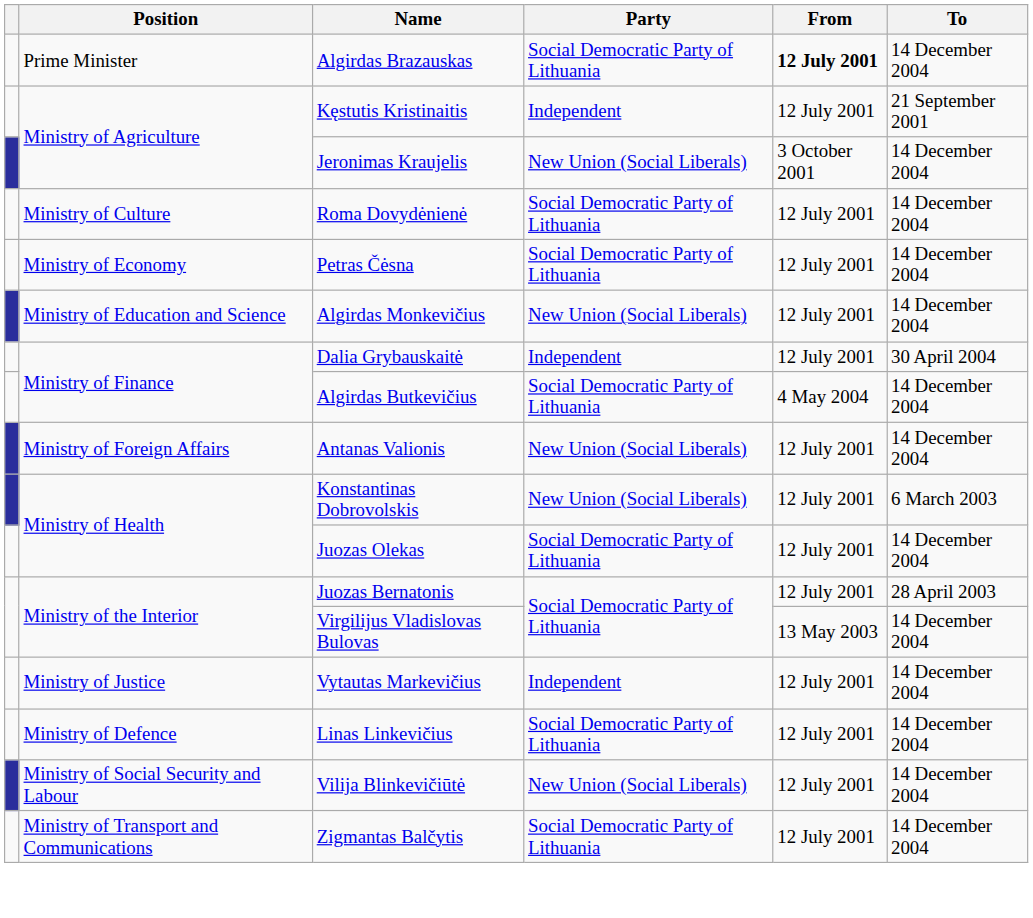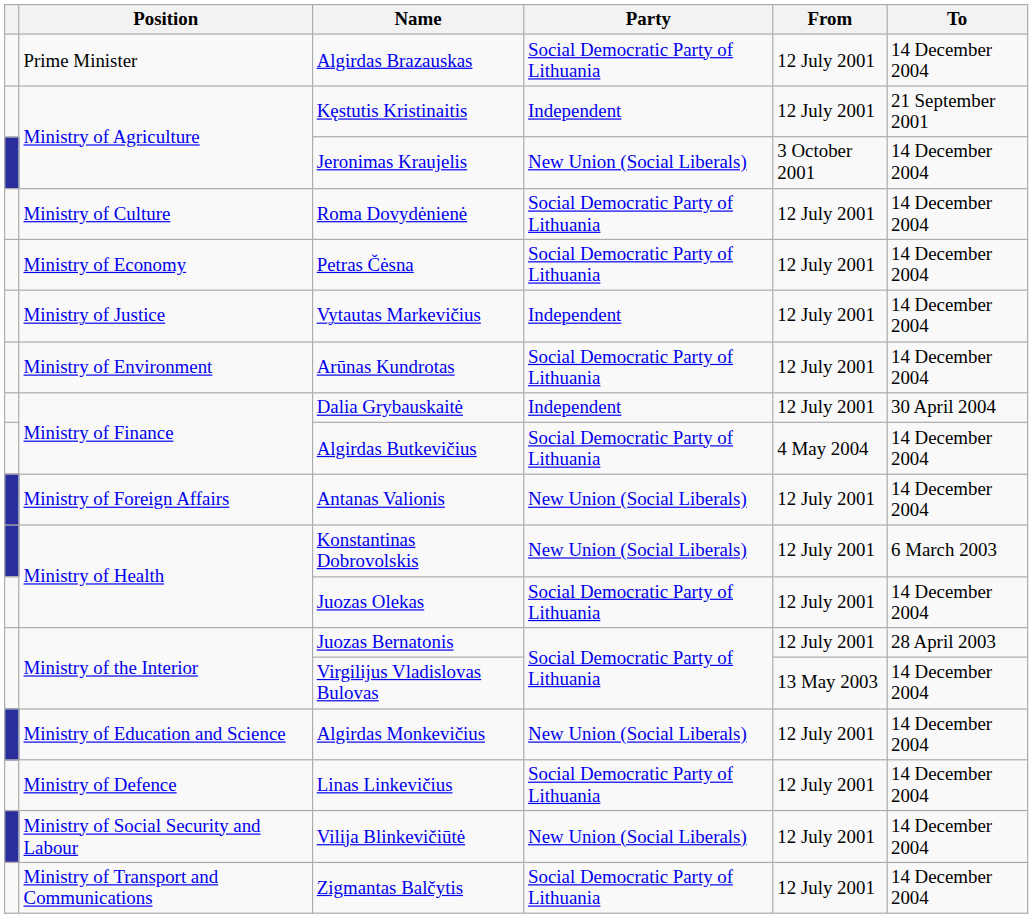(828, 60) bold -> (826, 60) normal
rows swapped: (401, 315) <-> (399, 682)
+ row: (386, 367)
